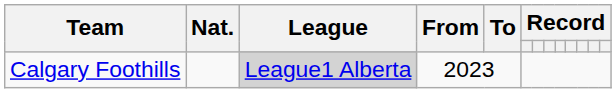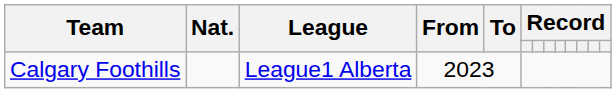(328, 69) lightgrey background -> (328, 69) no background
